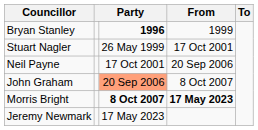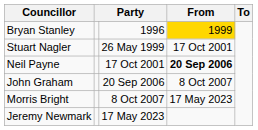(152, 30) bold -> (152, 30) normal
(221, 30) no background -> (220, 30) gold background
(202, 64) normal -> (201, 64) bold
(134, 82) lightsalmon background -> (134, 82) no background
(137, 99) bold -> (138, 99) normal
(201, 99) bold -> (201, 99) normal
